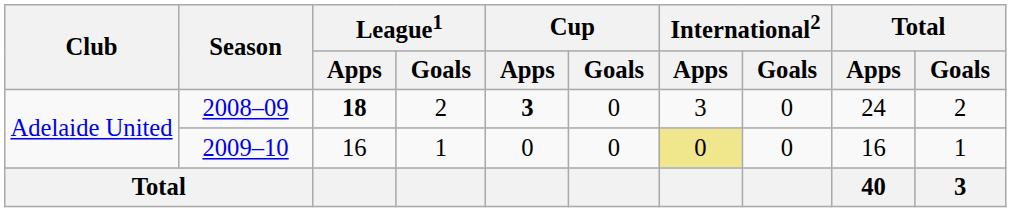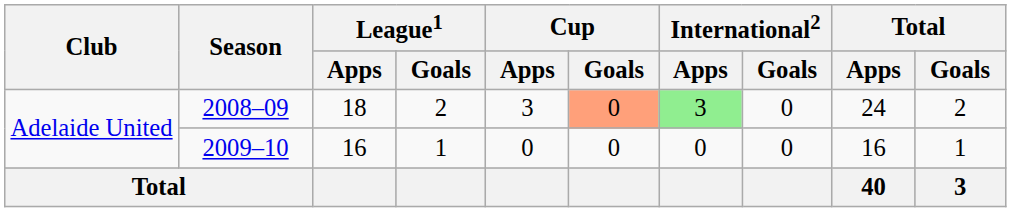(354, 108) bold -> (354, 108) normal
(527, 108) bold -> (527, 108) normal
(614, 108) no background -> (614, 108) lightsalmon background
(700, 108) no background -> (700, 108) lightgreen background
(700, 147) khaki background -> (700, 147) no background
